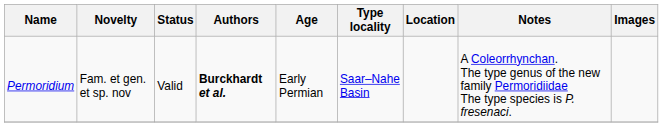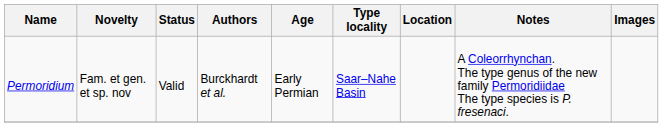(231, 85) bold -> (229, 85) normal
